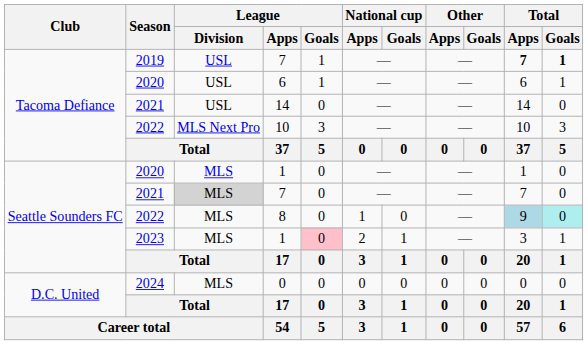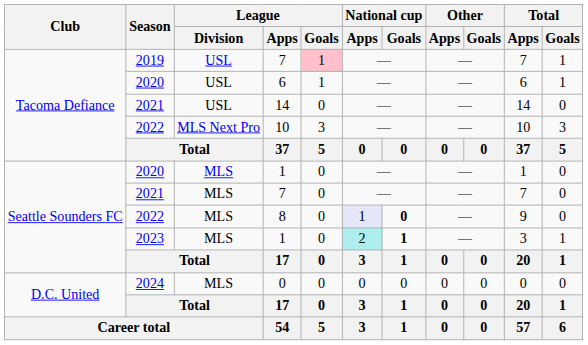(322, 60) no background -> (322, 60) pink background
(523, 60) bold -> (523, 60) normal
(563, 60) bold -> (563, 60) normal
(219, 194) lightgrey background -> (219, 194) no background
(362, 216) no background -> (362, 216) lavender background
(404, 216) normal -> (404, 216) bold
(523, 216) lightblue background -> (523, 216) no background
(563, 216) paleturquoise background -> (563, 216) no background
(322, 238) pink background -> (322, 238) no background
(362, 238) no background -> (362, 238) paleturquoise background
(404, 238) normal -> (404, 238) bold
